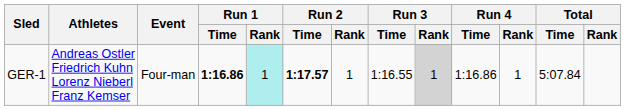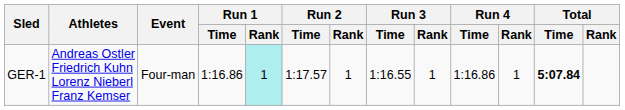(222, 75) bold -> (222, 75) normal
(307, 75) bold -> (306, 75) normal
(434, 75) lightgrey background -> (432, 75) no background
(560, 75) normal -> (559, 75) bold
